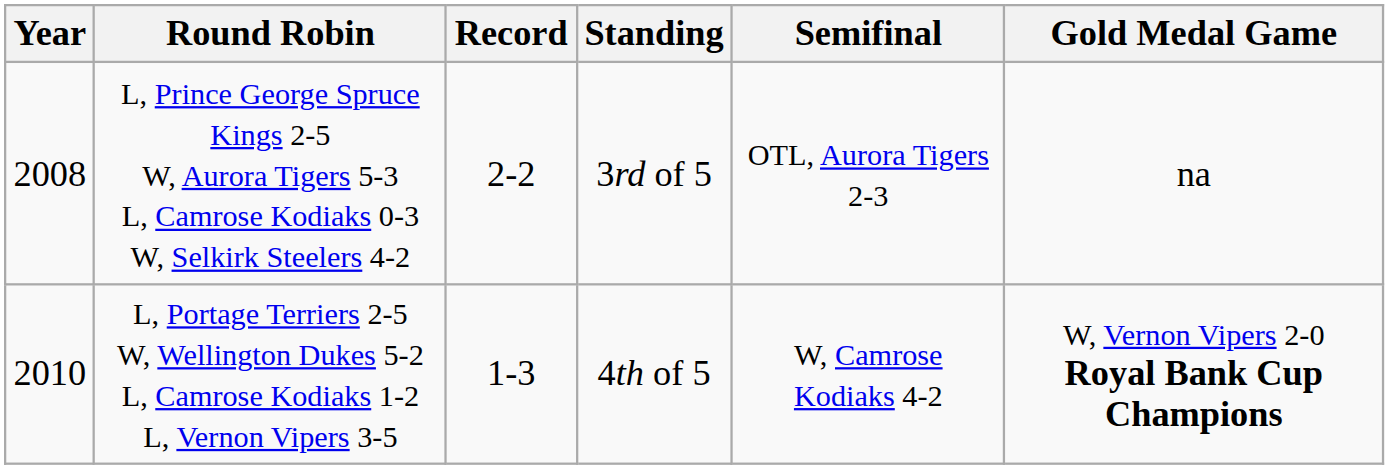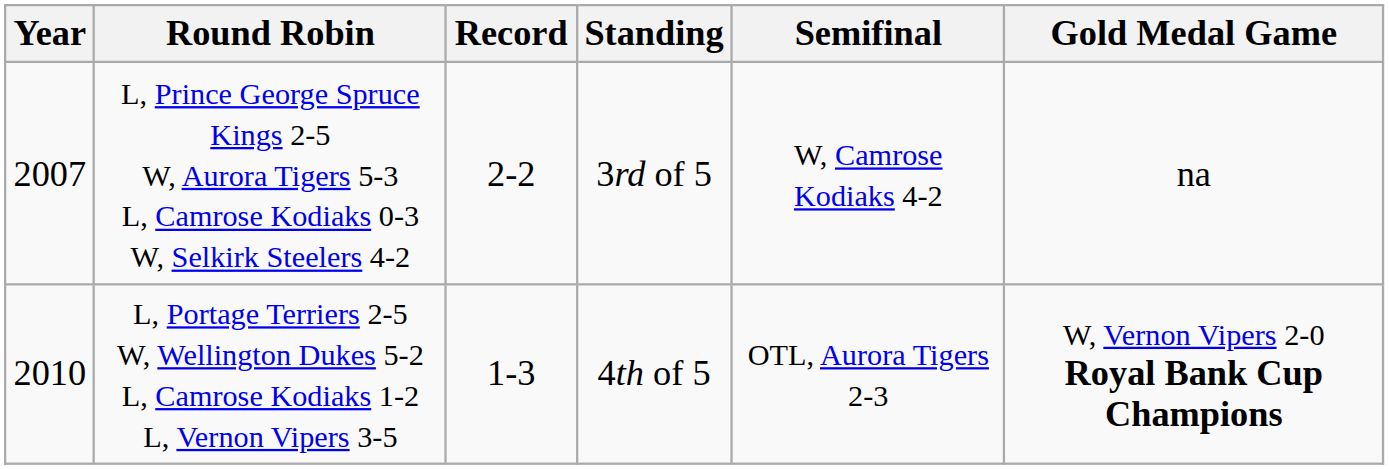(50, 172) 2008 -> (50, 172) 2007
(868, 174) OTL, Aurora Tigers 2-3 -> (868, 174) W, Camrose Kodiaks 4-2
(868, 375) W, Camrose Kodiaks 4-2 -> (868, 375) OTL, Aurora Tigers 2-3
